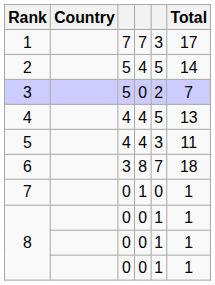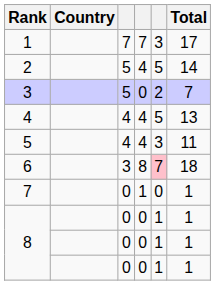(159, 167) no background -> (159, 167) pink background
